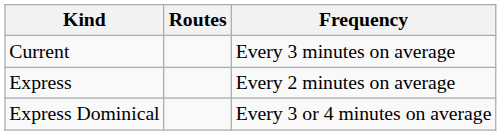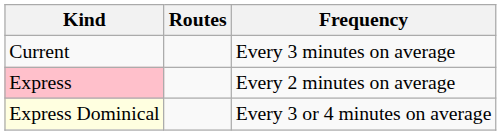(40, 82) no background -> (40, 82) pink background
(84, 113) no background -> (84, 113) lightyellow background
